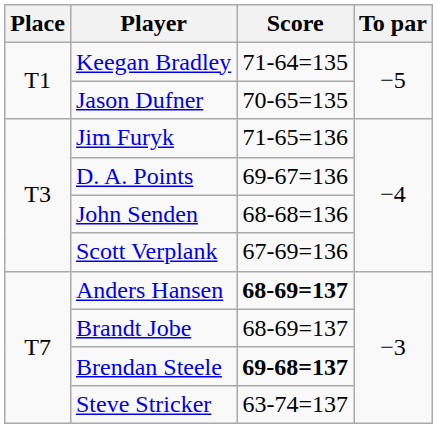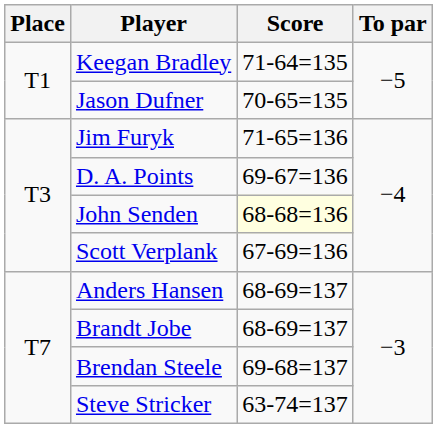(295, 213) no background -> (295, 213) lightyellow background
(295, 289) bold -> (295, 289) normal
(295, 366) bold -> (295, 366) normal
